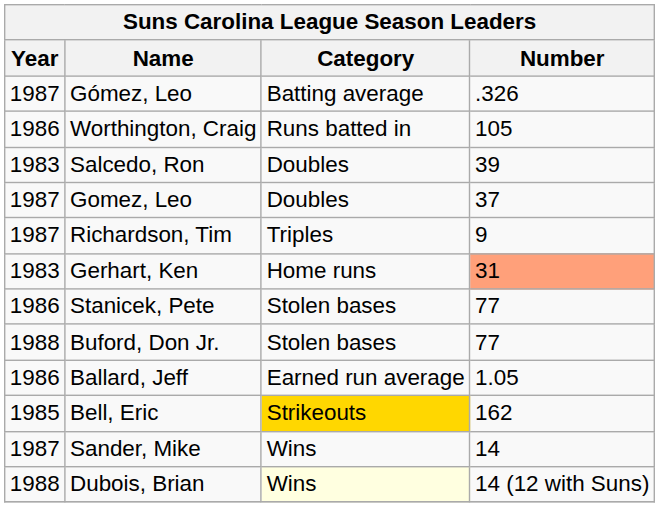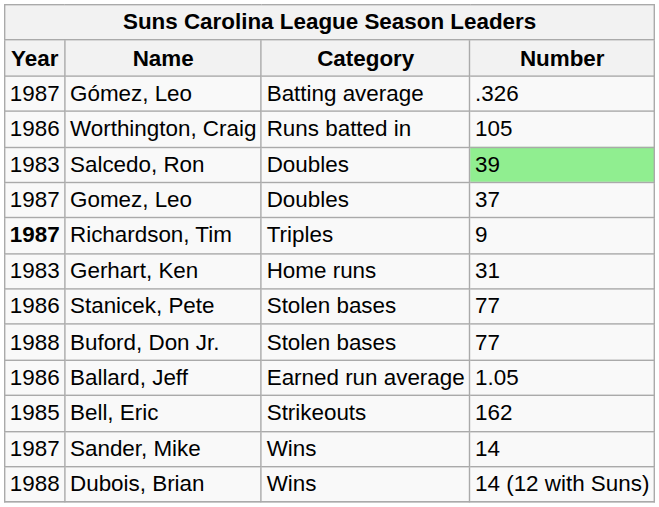(487, 164) no background -> (487, 164) lightgreen background
(35, 235) normal -> (35, 235) bold
(487, 270) lightsalmon background -> (487, 270) no background
(316, 413) gold background -> (316, 413) no background
(292, 484) lightyellow background -> (292, 484) no background
